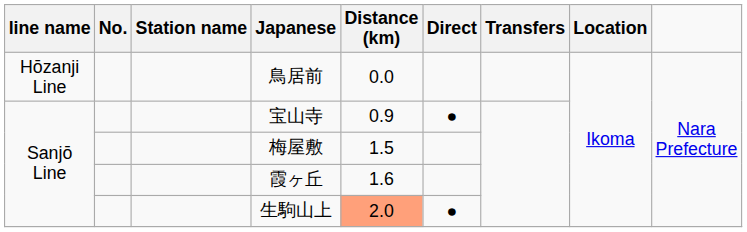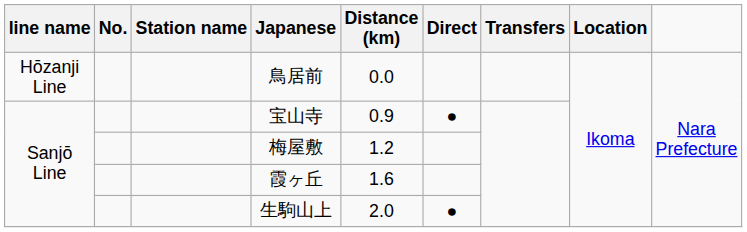(381, 148) 1.5 -> (381, 148) 1.2
(381, 211) lightsalmon background -> (381, 211) no background
